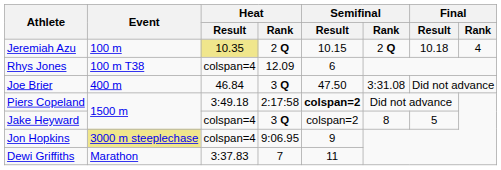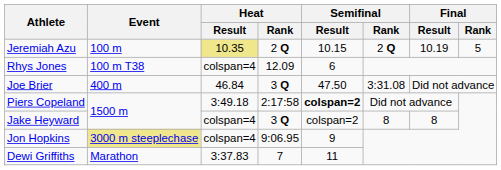(434, 49) 10.18 -> (434, 49) 10.19
(478, 49) 4 -> (478, 49) 5
(434, 121) 5 -> (434, 121) 8
